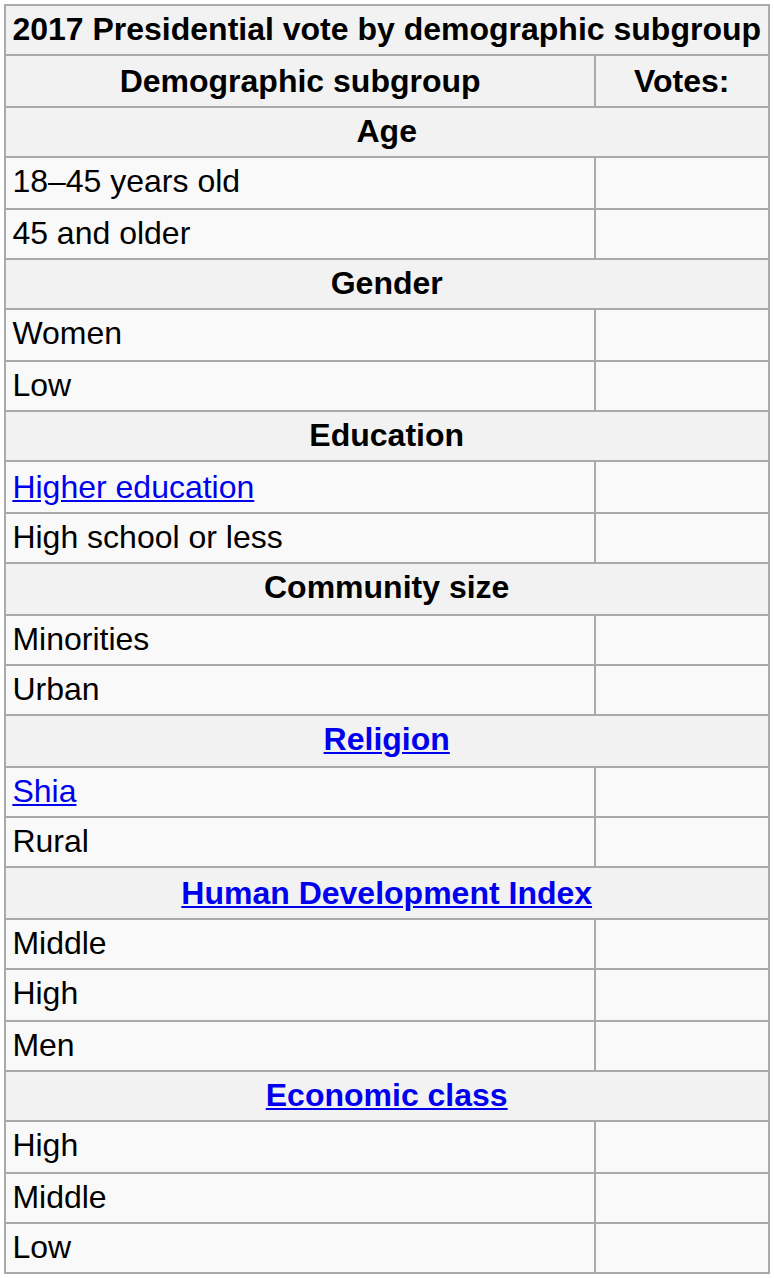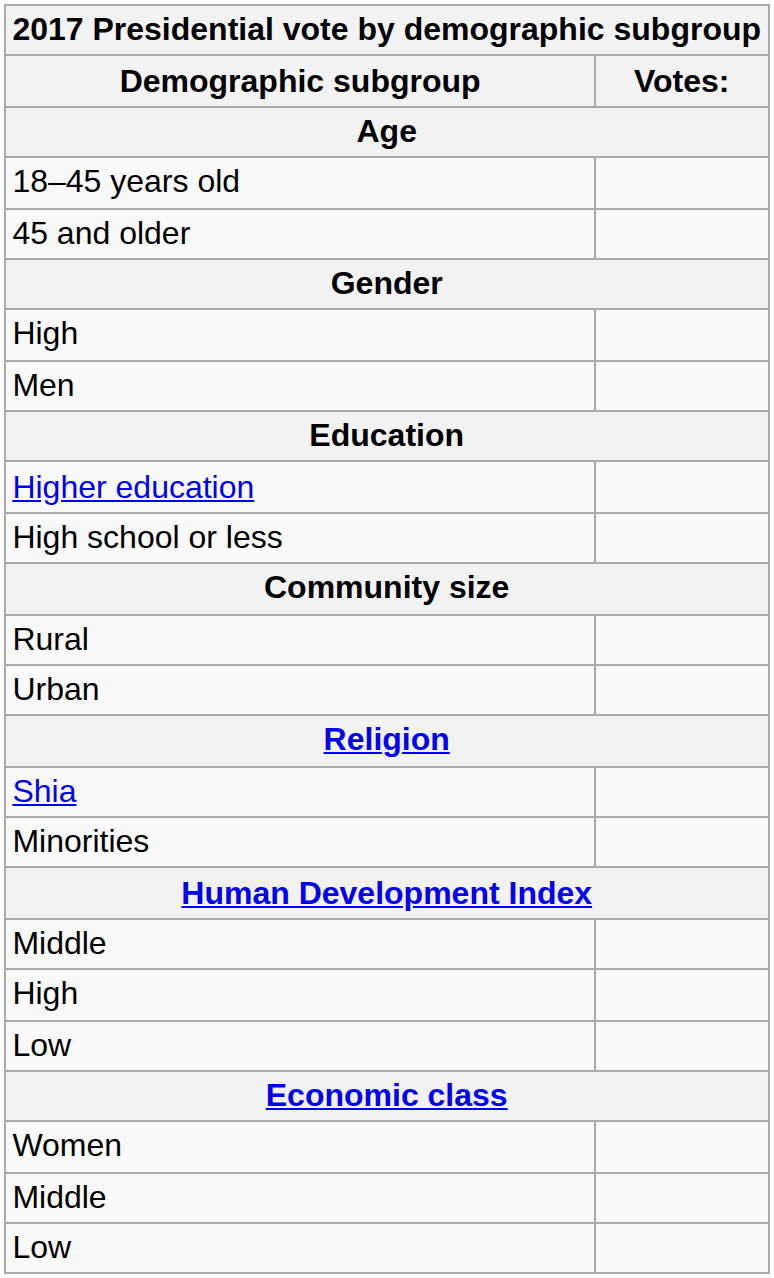(67, 334) Women -> (45, 334) High
(42, 385) Low -> (44, 385) Men
(81, 638) Minorities -> (51, 638) Rural
(51, 841) Rural -> (81, 841) Minorities
(44, 1044) Men -> (42, 1044) Low
(45, 1146) High -> (67, 1146) Women
